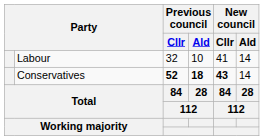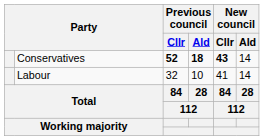rows swapped: (51, 76) <-> (34, 59)
